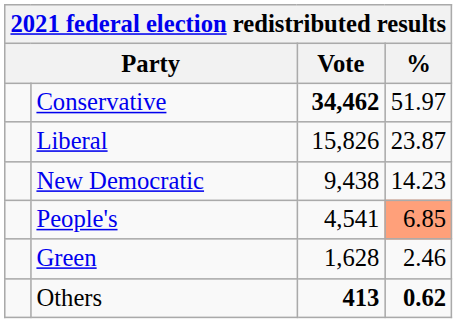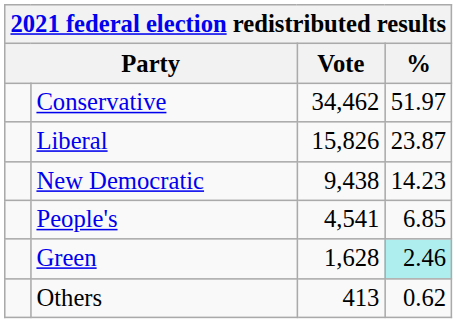(345, 102) bold -> (345, 102) normal
(425, 219) lightsalmon background -> (425, 219) no background
(425, 258) no background -> (425, 258) paleturquoise background
(361, 297) bold -> (361, 297) normal
(425, 297) bold -> (425, 297) normal
